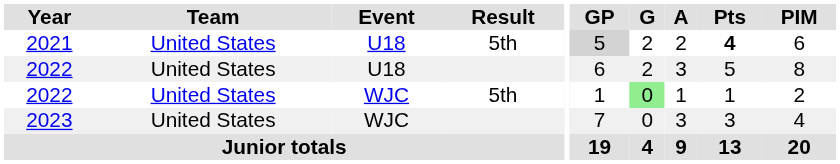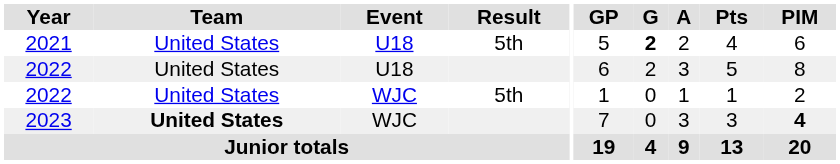(600, 42) lightgrey background -> (604, 42) no background
(647, 42) normal -> (651, 42) bold
(730, 42) bold -> (732, 42) normal
(647, 94) lightgreen background -> (651, 94) no background
(213, 120) normal -> (217, 120) bold
(799, 120) normal -> (800, 120) bold
